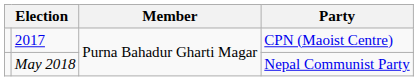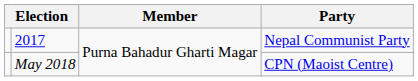(329, 40) CPN (Maoist Centre) -> (337, 40) Nepal Communist Party
(337, 64) Nepal Communist Party -> (329, 64) CPN (Maoist Centre)
